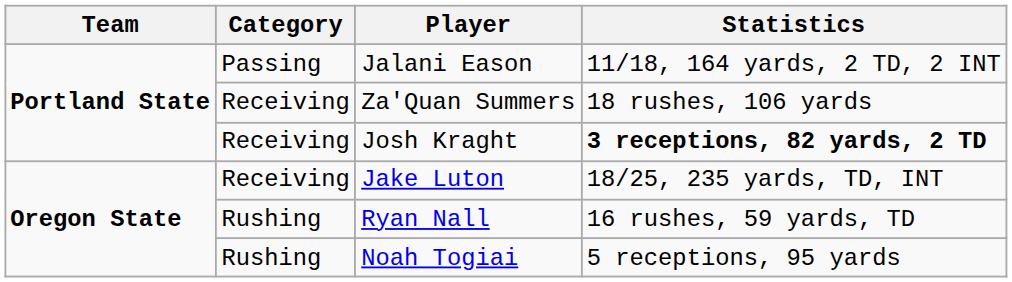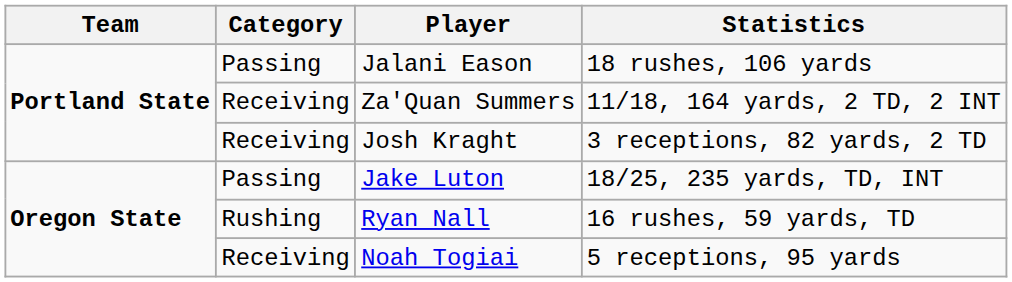(794, 64) 11/18, 164 yards, 2 TD, 2 INT -> (729, 64) 18 rushes, 106 yards
(729, 103) 18 rushes, 106 yards -> (794, 103) 11/18, 164 yards, 2 TD, 2 INT
(787, 141) bold -> (787, 141) normal
(286, 180) Receiving -> (271, 180) Passing
(271, 258) Rushing -> (286, 258) Receiving
